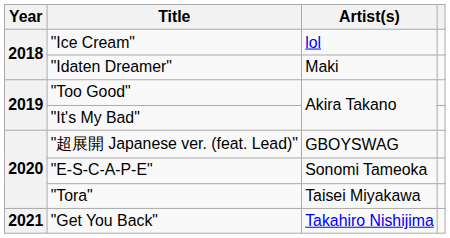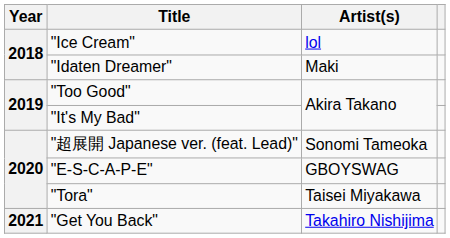(352, 144) GBOYSWAG -> (366, 144) Sonomi Tameoka
(366, 170) Sonomi Tameoka -> (352, 170) GBOYSWAG
